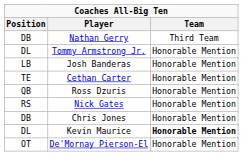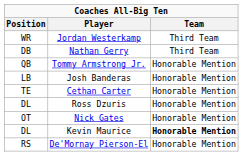+ row: (99, 38)
(26, 51) DL -> (26, 64) QB
(26, 91) QB -> (26, 104) DL
(26, 104) RS -> (26, 118) OT
- row: (99, 118)
(26, 144) OT -> (26, 144) RS
